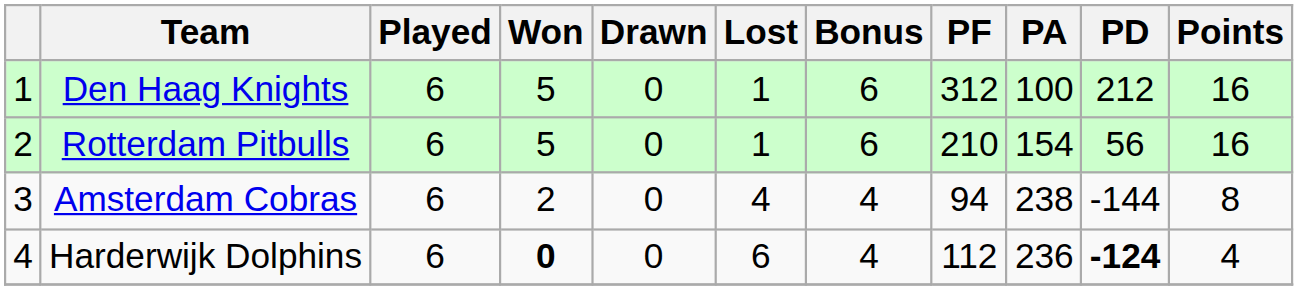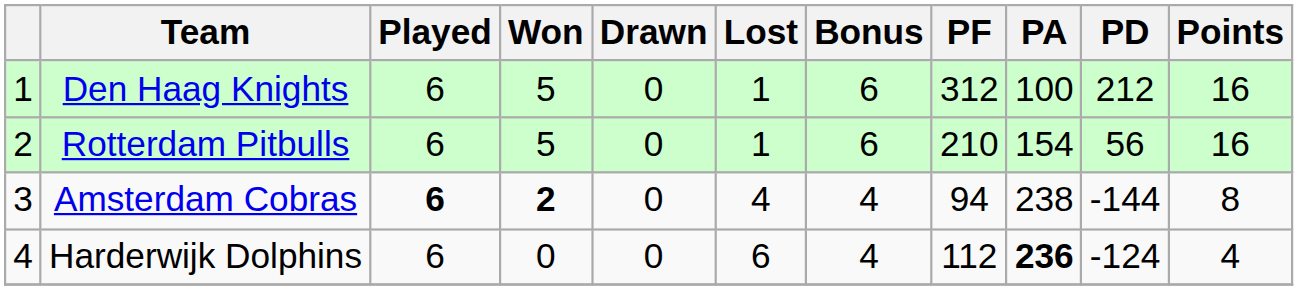(435, 199) normal -> (435, 199) bold
(546, 199) normal -> (546, 199) bold
(546, 255) bold -> (546, 255) normal
(1044, 255) normal -> (1044, 255) bold
(1125, 255) bold -> (1125, 255) normal
